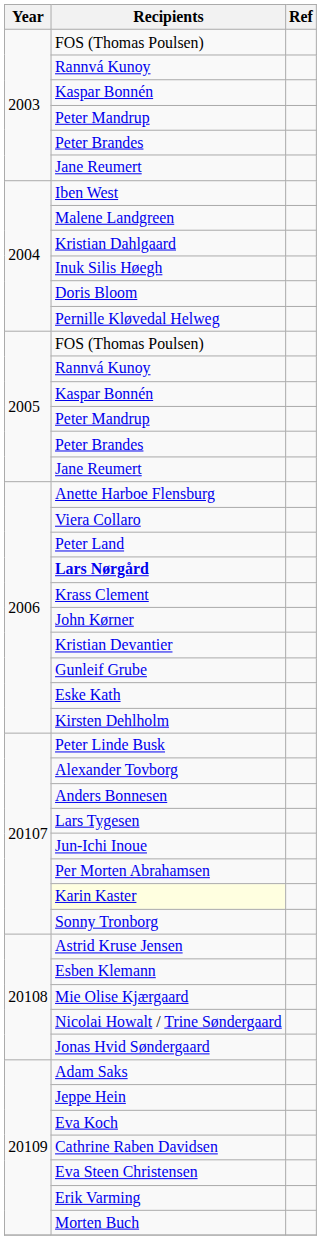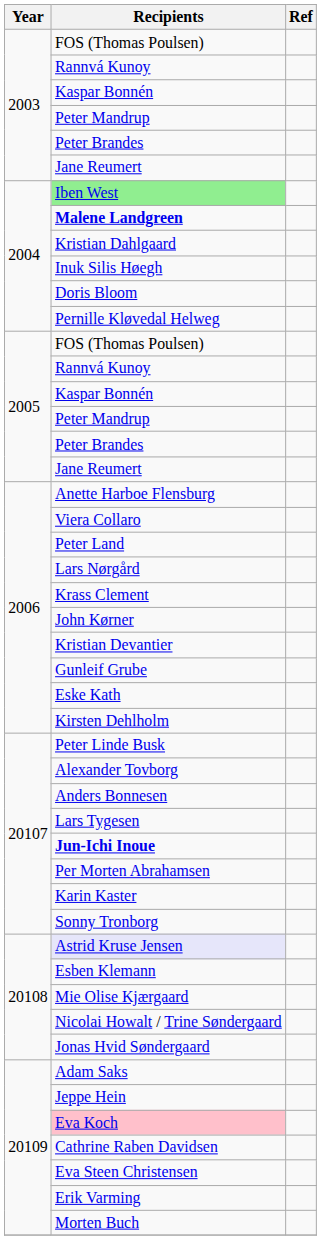(87, 192) no background -> (87, 192) lightgreen background
(115, 218) normal -> (119, 218) bold
(102, 569) bold -> (97, 569) normal
(101, 846) normal -> (105, 846) bold
(96, 896) lightyellow background -> (96, 896) no background
(119, 946) no background -> (119, 946) lavender background
(86, 1122) no background -> (86, 1122) pink background
